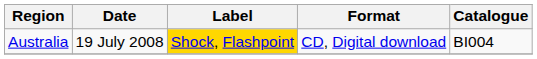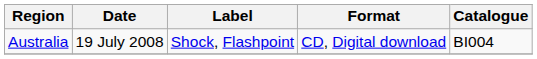(232, 41) gold background -> (232, 41) no background
